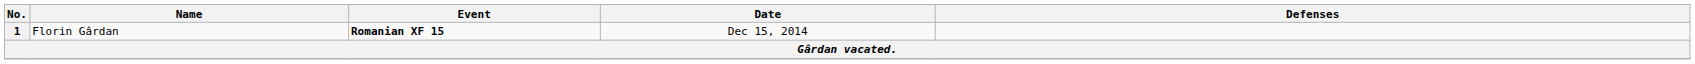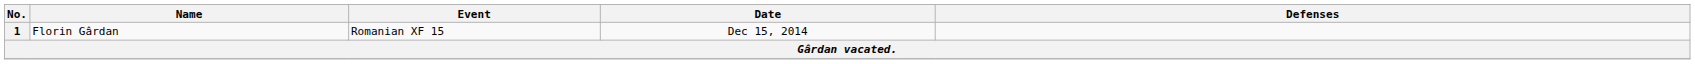(398, 31) bold -> (398, 31) normal
